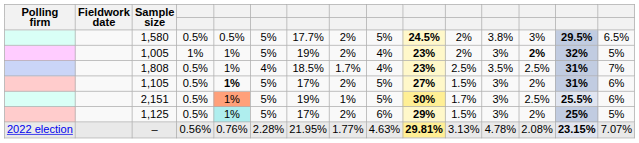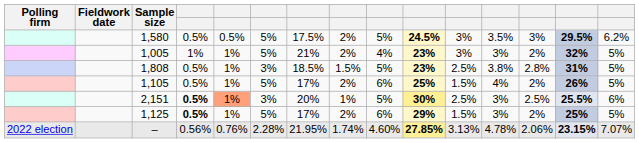(308, 37) 17.7% -> (308, 37) 17.5%
(464, 37) 2% -> (464, 37) 3%
(500, 37) 3.8% -> (500, 37) 3.5%
(616, 37) 6.5% -> (616, 37) 6.2%
(308, 53) 19% -> (308, 53) 21%
(464, 53) 2% -> (464, 53) 3%
(537, 53) bold -> (537, 53) normal
(268, 68) 4% -> (268, 68) 3%
(348, 68) 1.7% -> (348, 68) 1.5%
(384, 68) 4% -> (384, 68) 5%
(500, 68) 3.5% -> (500, 68) 3.8%
(537, 68) 2.5% -> (537, 68) 2.8%
(616, 68) 7% -> (616, 68) 5%
(232, 84) bold -> (232, 84) normal
(384, 84) 5% -> (384, 84) 6%
(424, 84) 27% -> (424, 84) 25%
(500, 84) 3% -> (500, 84) 4%
(577, 84) 31% -> (577, 84) 26%
(616, 84) 6% -> (616, 84) 5%
(195, 99) normal -> (195, 99) bold
(268, 99) 5% -> (268, 99) 3%
(308, 99) 19% -> (308, 99) 20%
(464, 99) 1.7% -> (464, 99) 2.5%
(195, 114) normal -> (195, 114) bold
(232, 114) paleturquoise background -> (232, 114) no background
(348, 130) 1.77% -> (348, 130) 1.74%
(384, 130) 4.63% -> (384, 130) 4.60%
(424, 130) 29.81% -> (424, 130) 27.85%
(537, 130) 2.08% -> (537, 130) 2.06%
